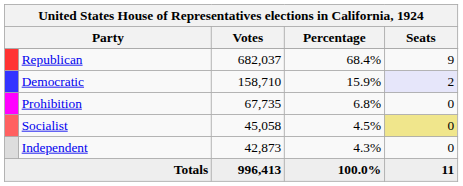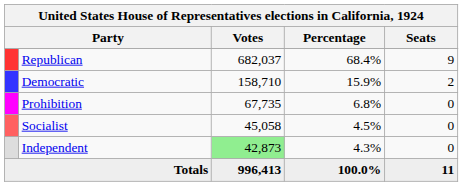(451, 81) lavender background -> (451, 81) no background
(451, 125) khaki background -> (451, 125) no background
(263, 148) no background -> (263, 148) lightgreen background
